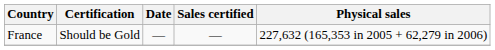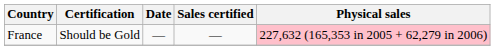(373, 34) no background -> (373, 34) pink background
